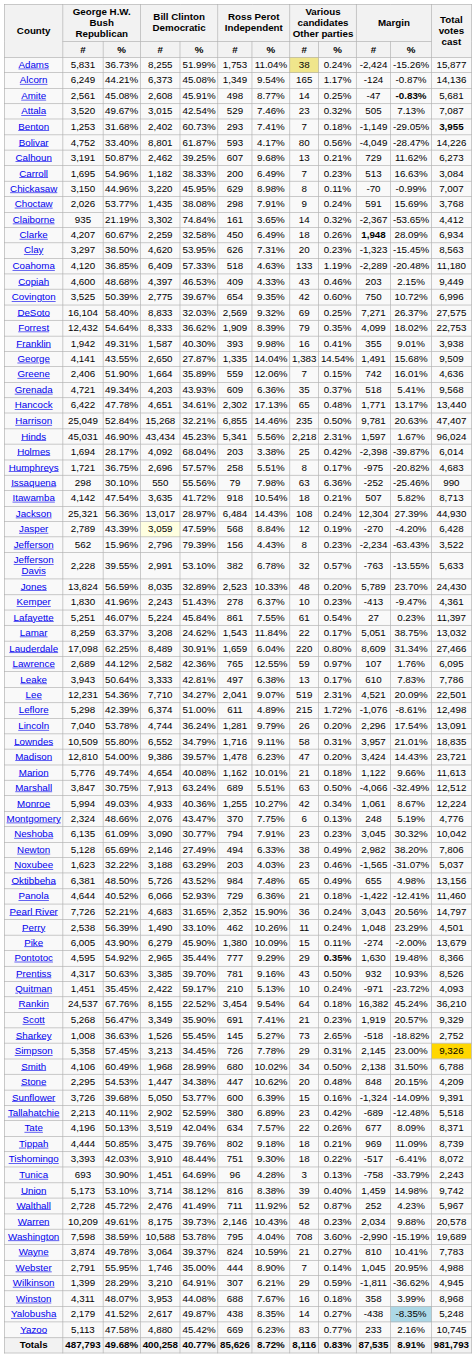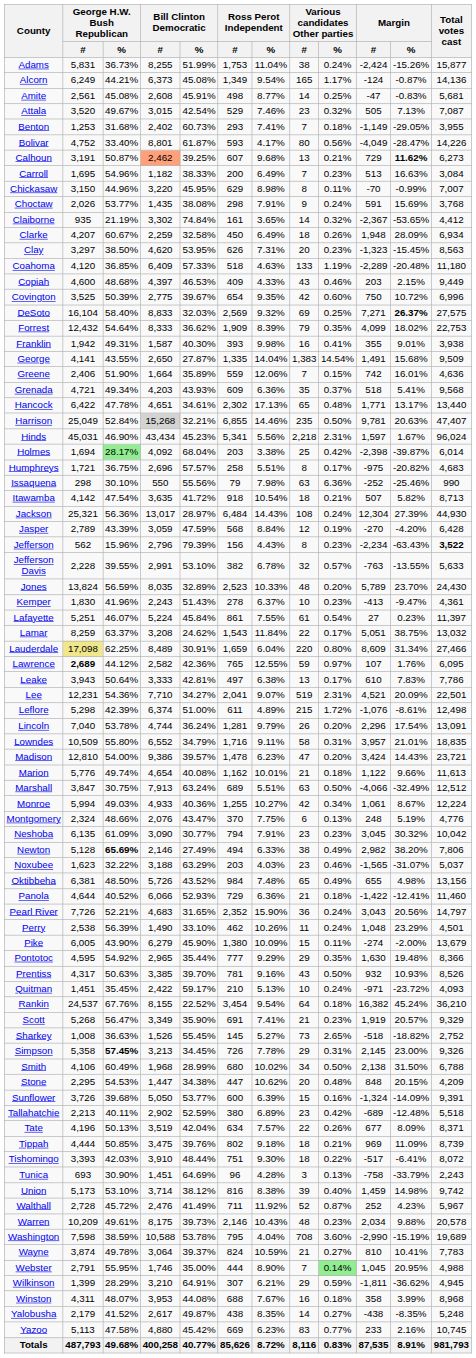(304, 65) khaki background -> (304, 65) no background
(411, 96) bold -> (411, 96) normal
(451, 127) bold -> (451, 127) normal
(160, 158) no background -> (160, 158) lightsalmon background
(411, 158) normal -> (411, 158) bold
(373, 235) bold -> (373, 235) normal
(411, 312) normal -> (411, 312) bold
(160, 421) no background -> (160, 421) lightgrey background
(122, 452) no background -> (122, 452) lightgreen background
(160, 529) lightyellow background -> (160, 529) no background
(451, 544) normal -> (451, 544) bold
(83, 648) no background -> (83, 648) khaki background
(83, 664) normal -> (83, 664) bold
(122, 850) normal -> (122, 850) bold
(337, 958) bold -> (337, 958) normal
(122, 1051) normal -> (122, 1051) bold
(451, 1051) gold background -> (451, 1051) no background
(337, 1268) no background -> (337, 1268) lightgreen background
(411, 1314) lightblue background -> (411, 1314) no background
